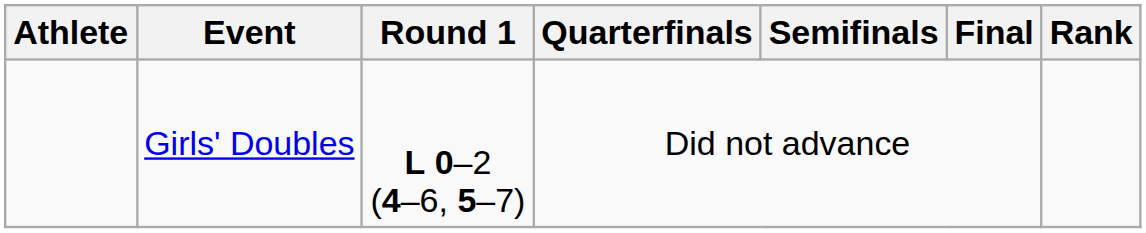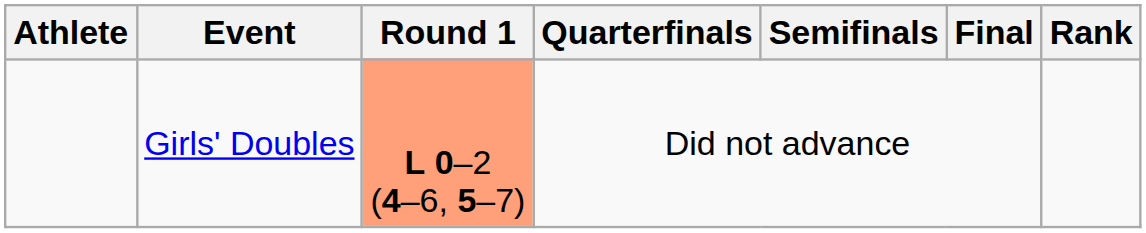(448, 181) no background -> (448, 181) lightsalmon background
